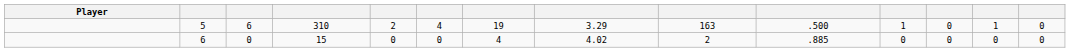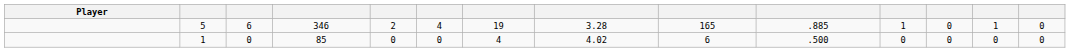(321, 26) 310 -> (321, 26) 346
(596, 26) 3.29 -> (596, 26) 3.28
(707, 26) 163 -> (707, 26) 165
(818, 26) .500 -> (818, 26) .885
(203, 40) 6 -> (203, 40) 1
(321, 40) 15 -> (321, 40) 85
(707, 40) 2 -> (707, 40) 6
(818, 40) .885 -> (818, 40) .500
